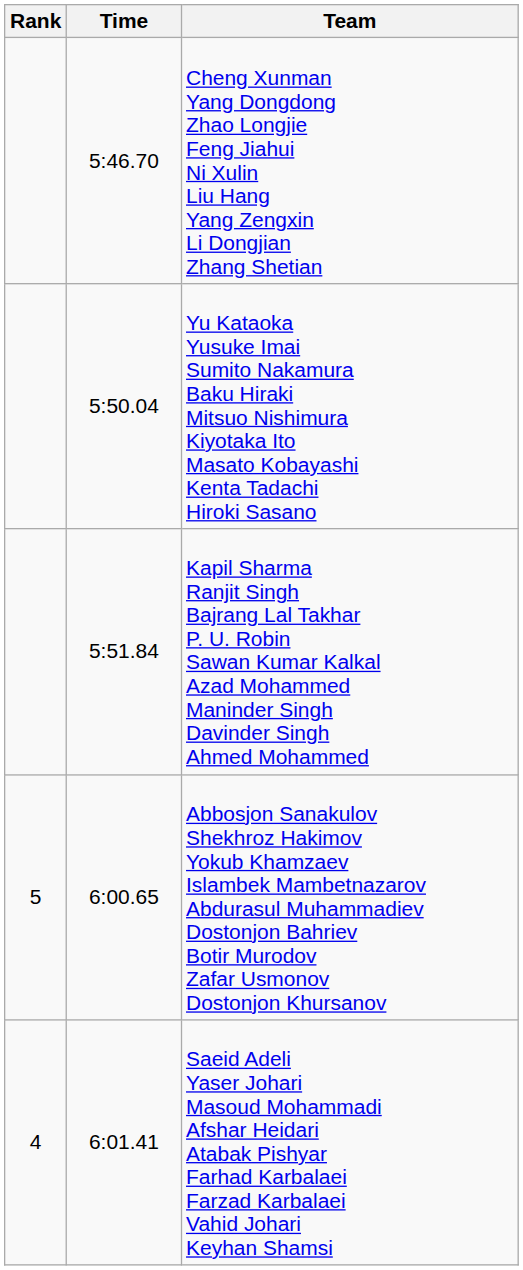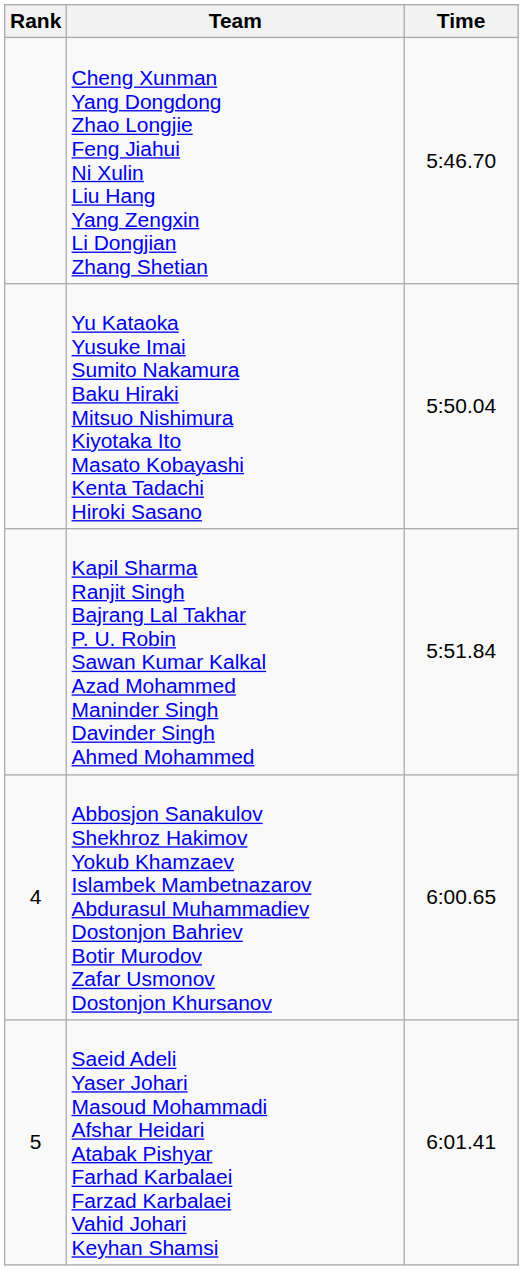columns swapped: (350, 21) <-> (124, 21)
(36, 896) 5 -> (36, 896) 4
(36, 1142) 4 -> (36, 1142) 5
